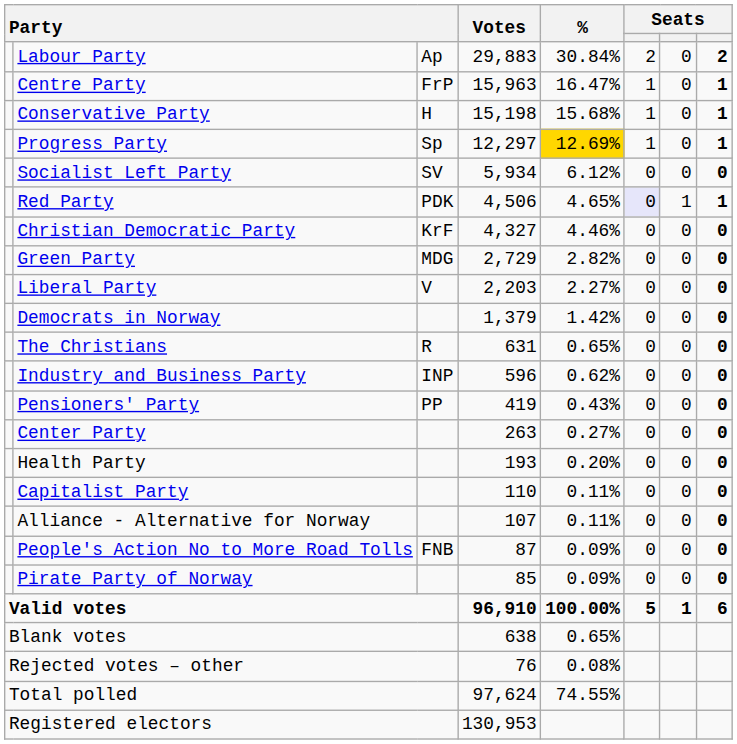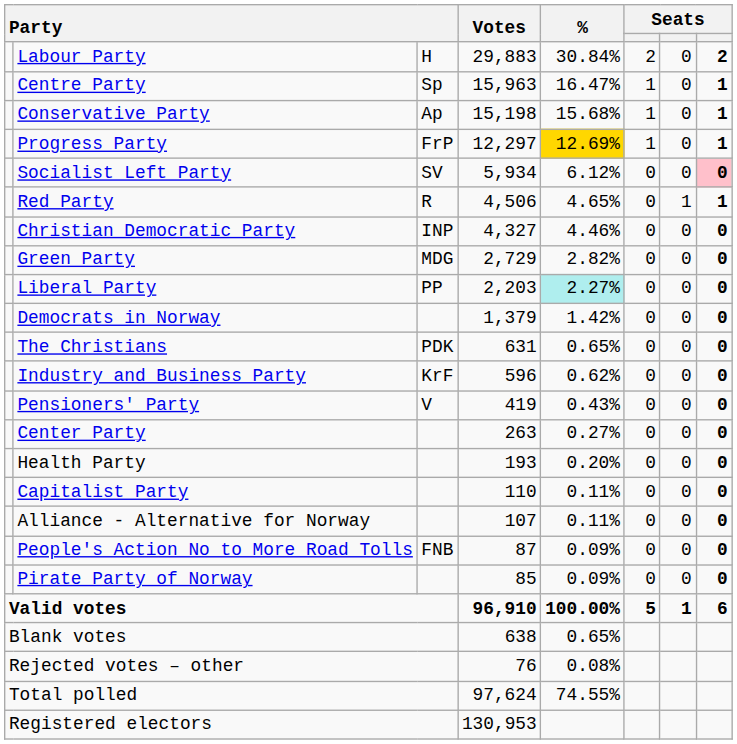(432, 57) Ap -> (427, 57) H
(437, 86) FrP -> (432, 86) Sp
(427, 115) H -> (432, 115) Ap
(432, 144) Sp -> (437, 144) FrP
(722, 173) no background -> (722, 173) pink background
(437, 202) PDK -> (427, 202) R
(651, 202) lavender background -> (651, 202) no background
(437, 231) KrF -> (437, 231) INP
(427, 289) V -> (432, 289) PP
(593, 289) no background -> (593, 289) paleturquoise background
(427, 347) R -> (437, 347) PDK
(437, 376) INP -> (437, 376) KrF
(432, 405) PP -> (427, 405) V
